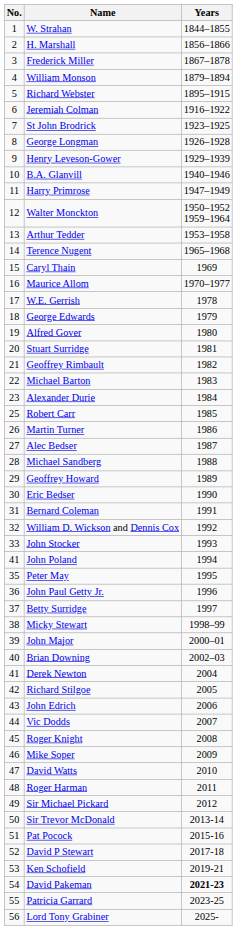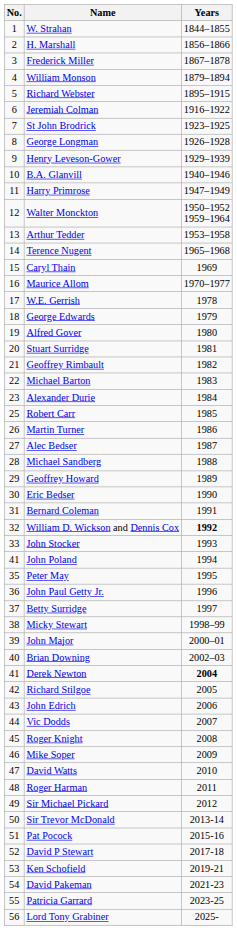(207, 527) normal -> (207, 527) bold
(207, 673) normal -> (207, 673) bold
(207, 884) bold -> (207, 884) normal
